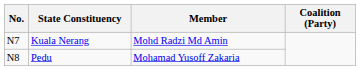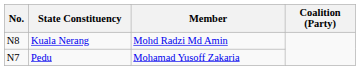(13, 40) N7 -> (13, 40) N8
(13, 57) N8 -> (13, 57) N7
